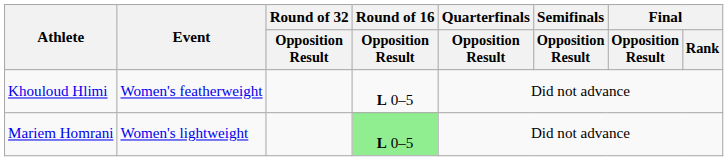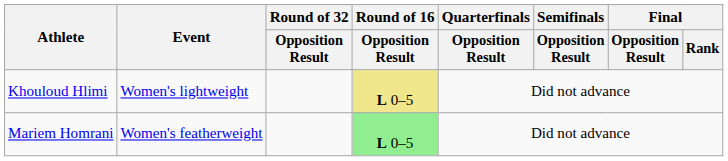(192, 91) Women's featherweight -> (184, 91) Women's lightweight
(395, 100) no background -> (395, 100) khaki background
(184, 134) Women's lightweight -> (192, 134) Women's featherweight
